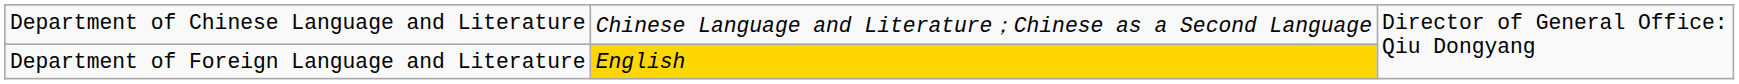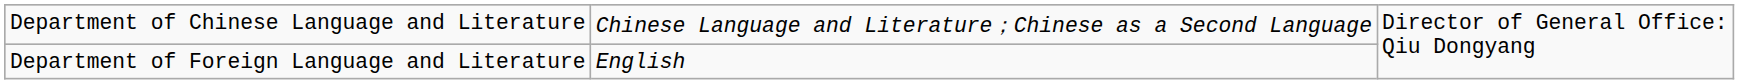(641, 62) gold background -> (641, 62) no background
